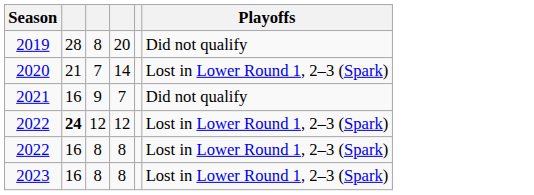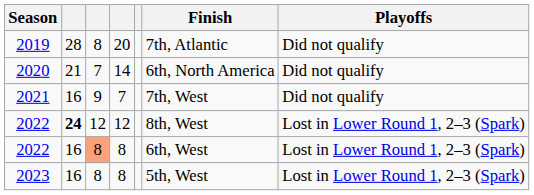+ column: (210, 17)
(267, 70) Lost in Lower Round 1, 2–3 (Spark) -> (333, 70) Did not qualify
(98, 149) no background -> (98, 149) lightsalmon background
